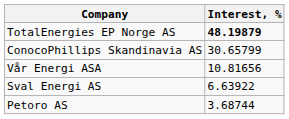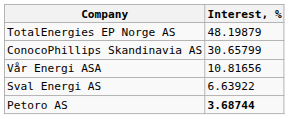(235, 32) bold -> (235, 32) normal
(231, 105) normal -> (231, 105) bold
